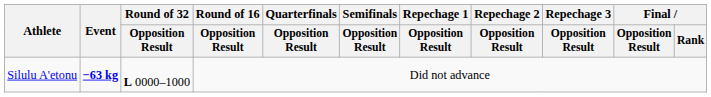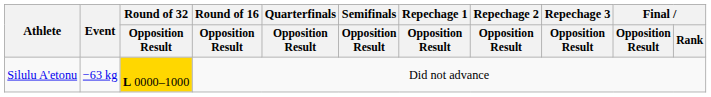(100, 75) bold -> (100, 75) normal
(157, 82) no background -> (156, 82) gold background
